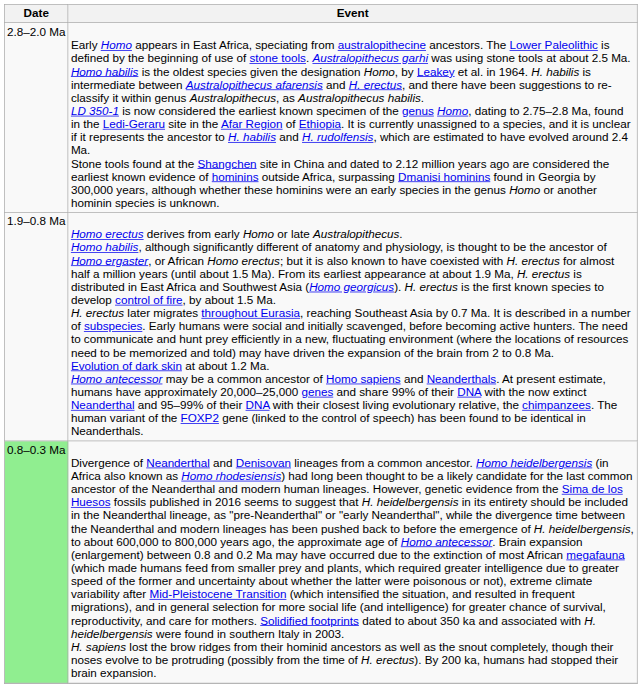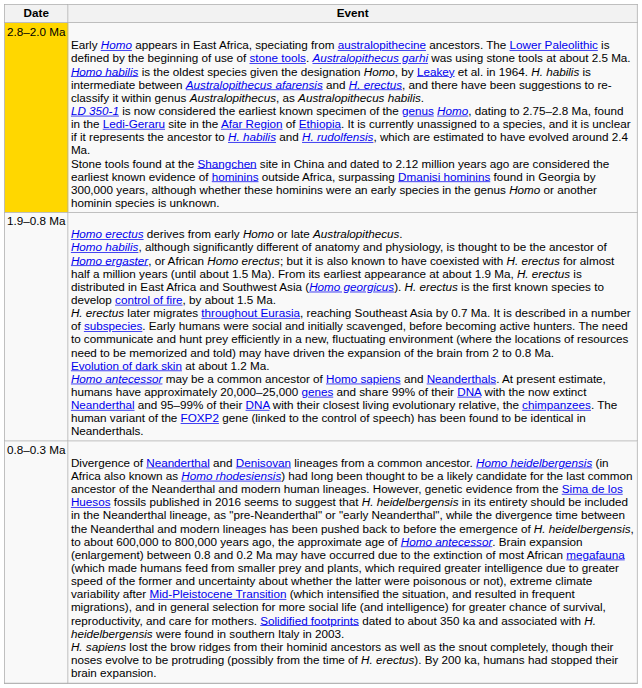(36, 32) no background -> (36, 32) gold background
(36, 450) lightgreen background -> (36, 450) no background
